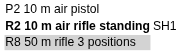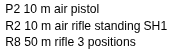(78, 25) bold -> (73, 25) normal
(71, 42) lightgrey background -> (71, 42) no background
